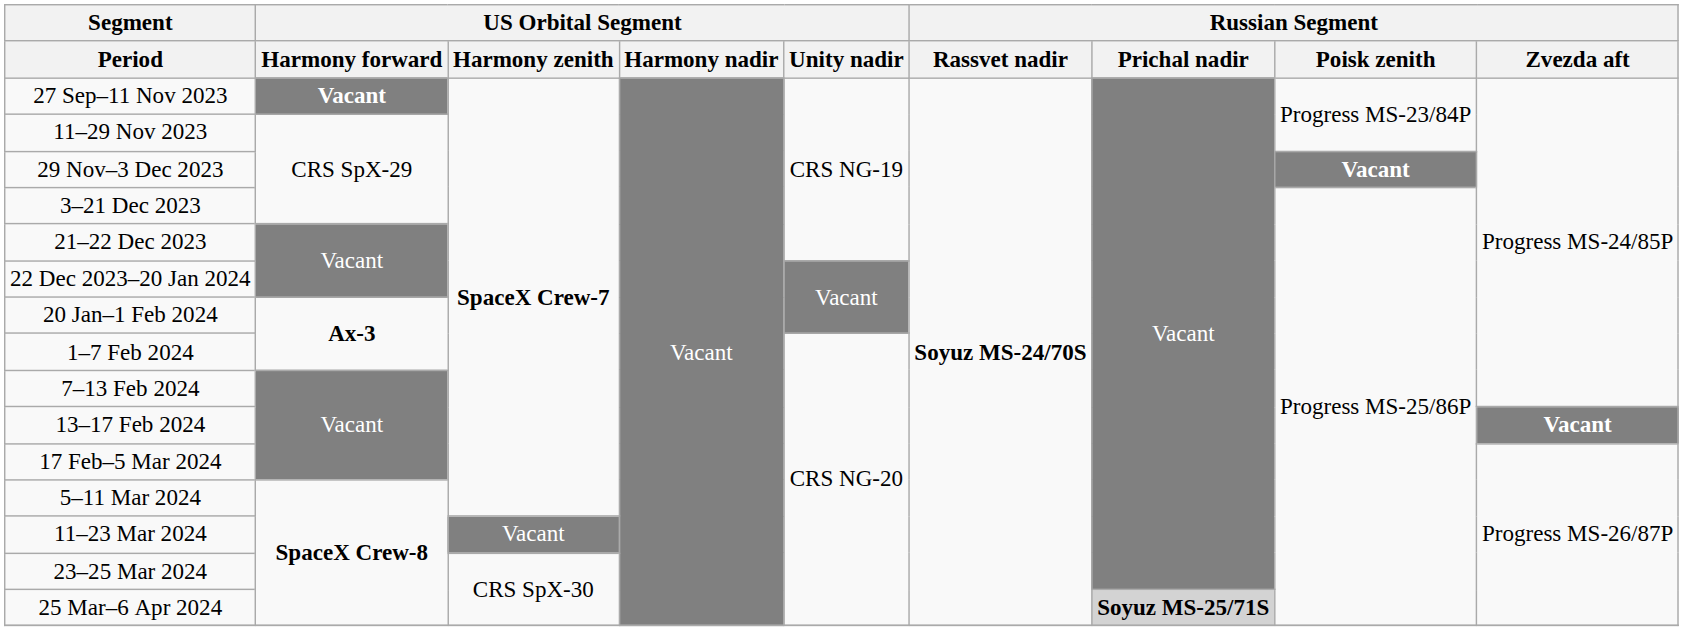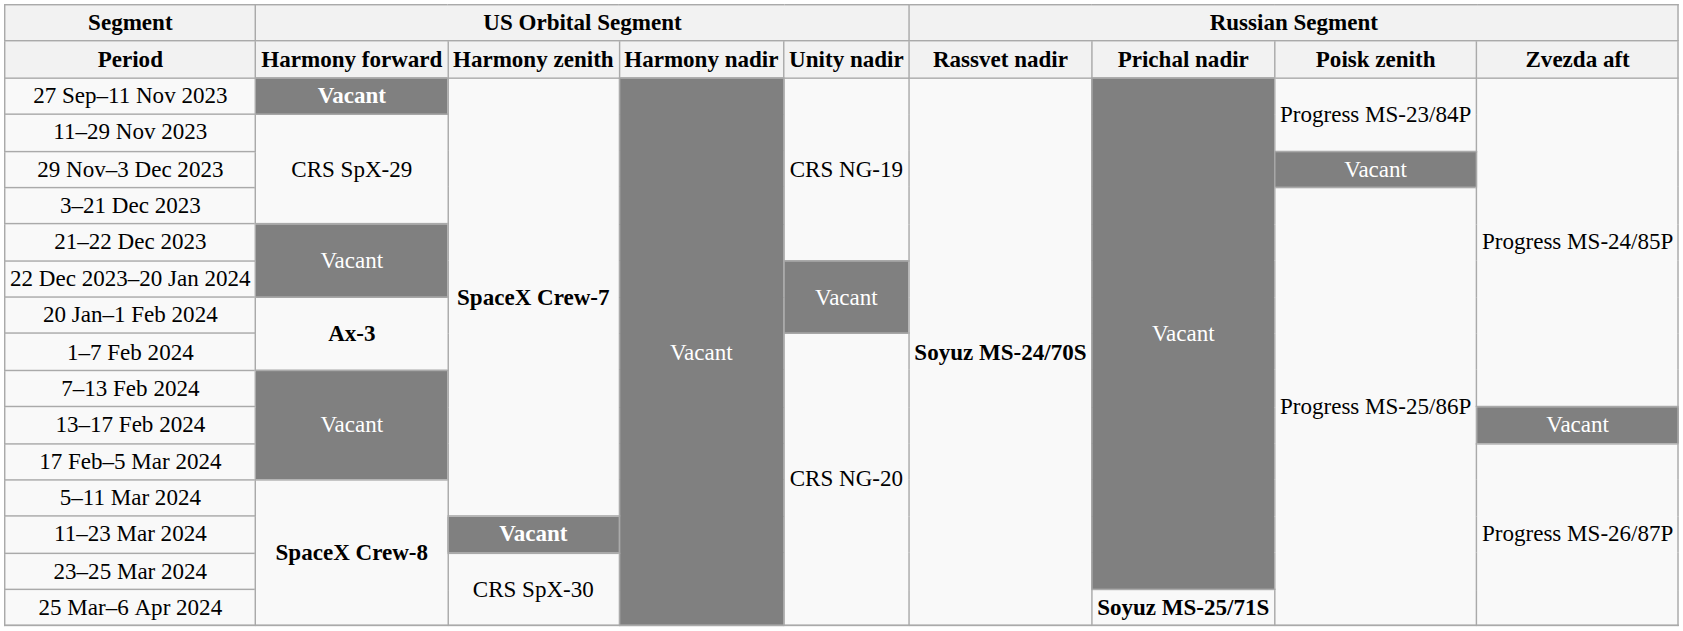(1376, 168) bold -> (1376, 168) normal
(1578, 424) bold -> (1578, 424) normal
(533, 534) normal -> (533, 534) bold
(1183, 607) lightgrey background -> (1183, 607) no background
